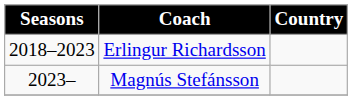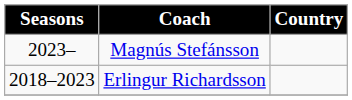rows swapped: (185, 49) <-> (185, 79)
